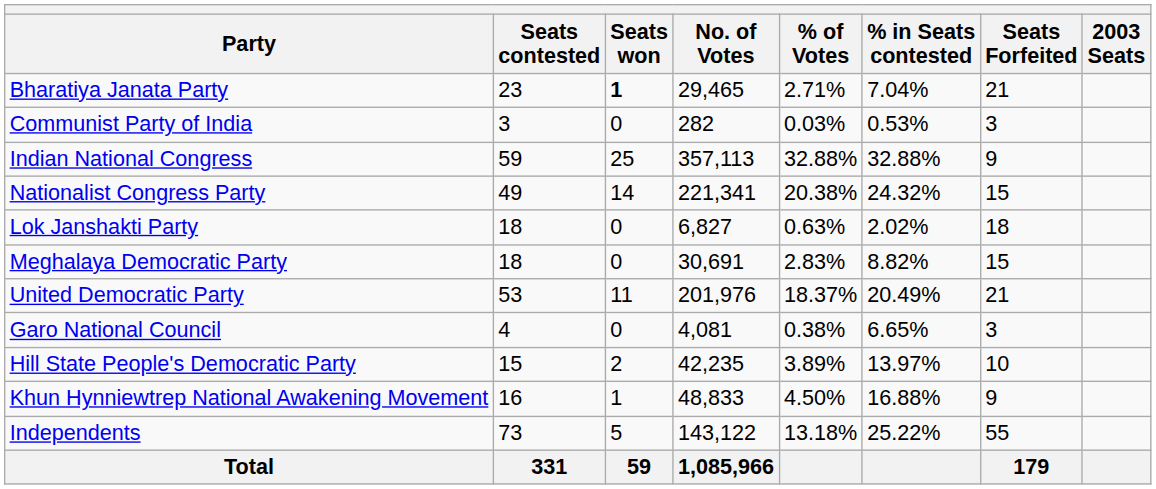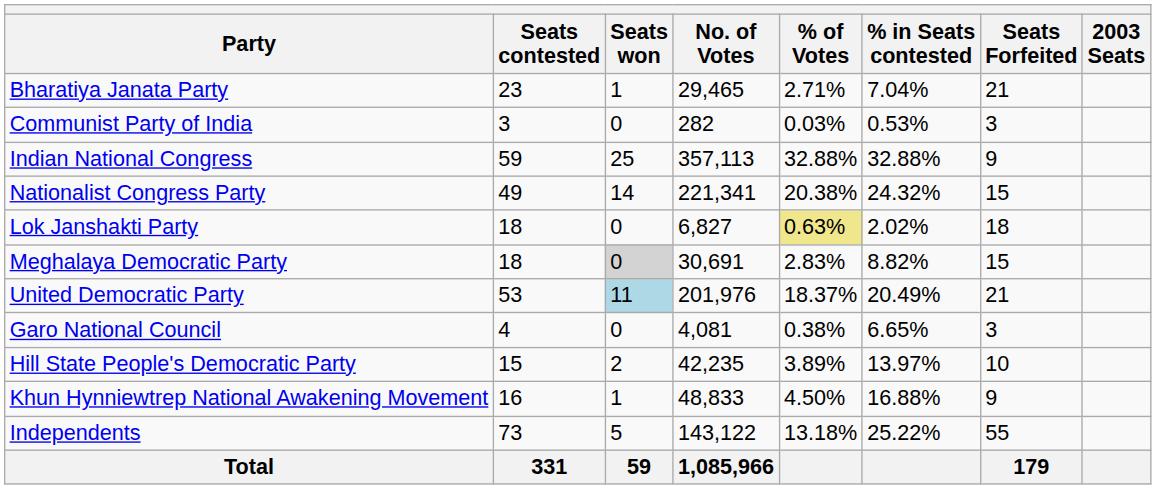(616, 90) bold -> (616, 90) normal
(815, 227) no background -> (815, 227) khaki background
(616, 261) no background -> (616, 261) lightgrey background
(621, 295) no background -> (621, 295) lightblue background
